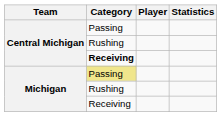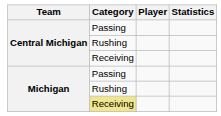(111, 58) bold -> (113, 58) normal
(106, 73) khaki background -> (109, 73) no background
(110, 104) no background -> (113, 104) khaki background
